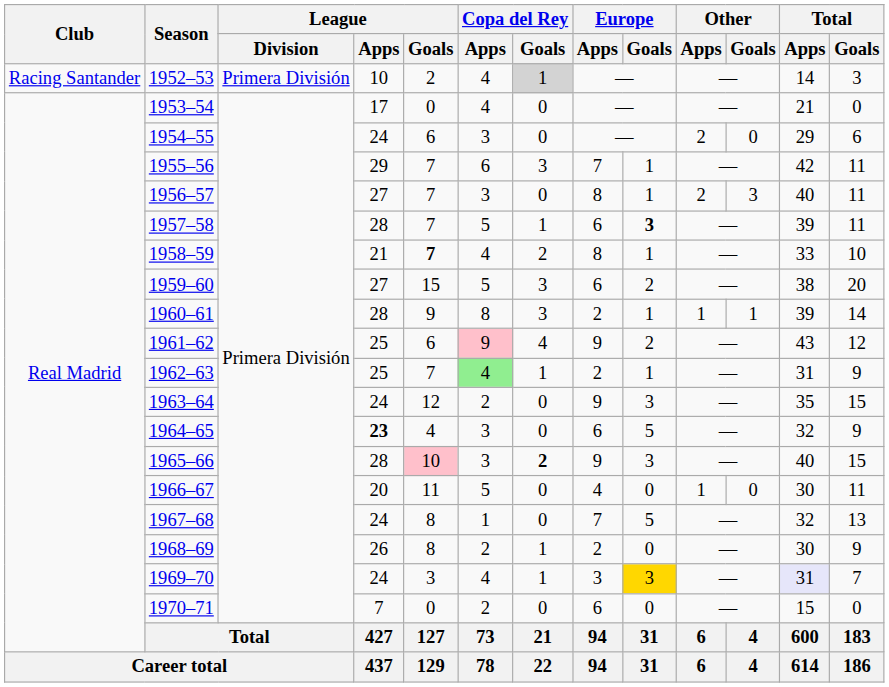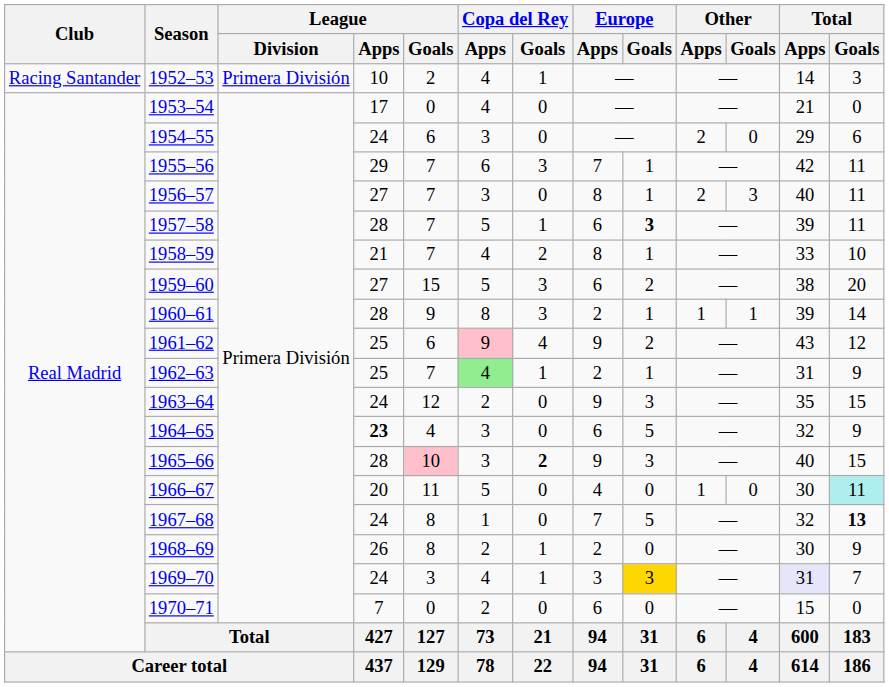(543, 78) lightgrey background -> (543, 78) no background
(431, 254) bold -> (431, 254) normal
(857, 490) no background -> (857, 490) paleturquoise background
(857, 519) normal -> (857, 519) bold
